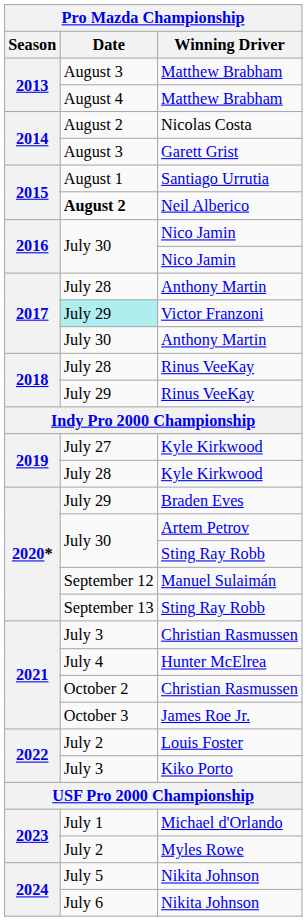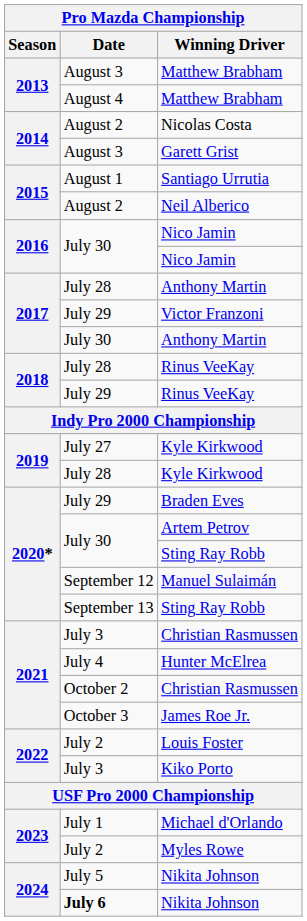(95, 205) bold -> (93, 205) normal
(87, 313) paleturquoise background -> (87, 313) no background
(83, 903) normal -> (85, 903) bold
